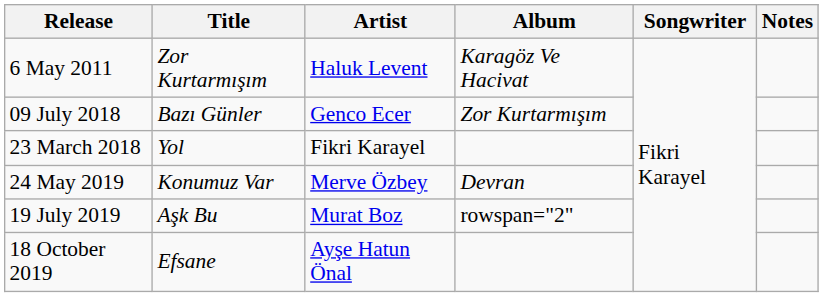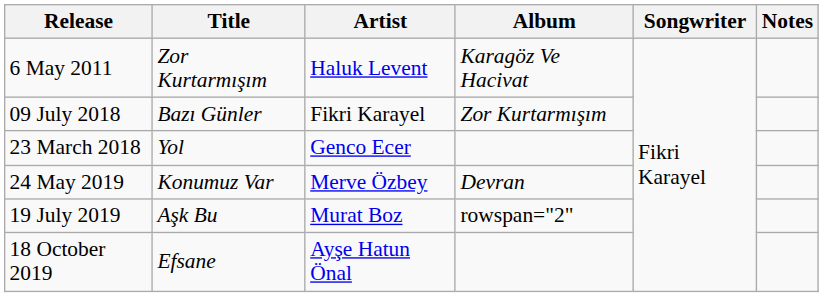(361, 113) Genco Ecer -> (368, 113) Fikri Karayel
(368, 147) Fikri Karayel -> (361, 147) Genco Ecer
